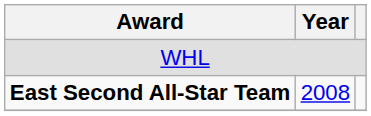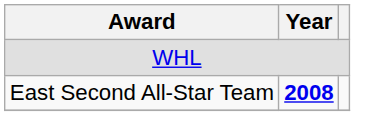(150, 92) bold -> (142, 92) normal
(325, 92) normal -> (309, 92) bold
